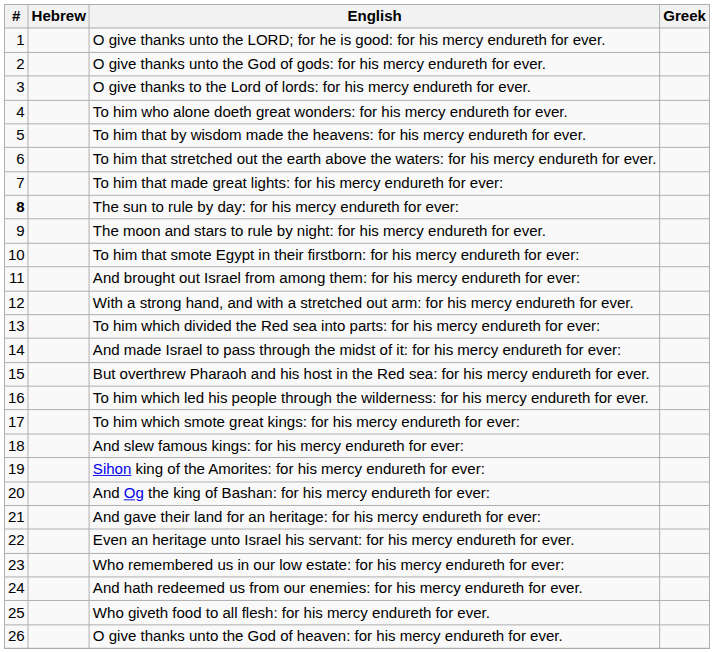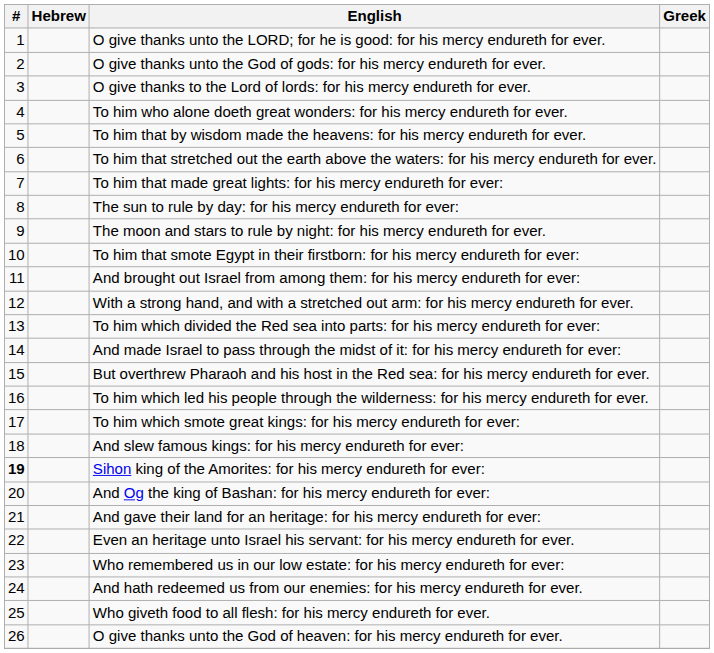(20, 207) bold -> (20, 207) normal
(16, 469) normal -> (16, 469) bold
